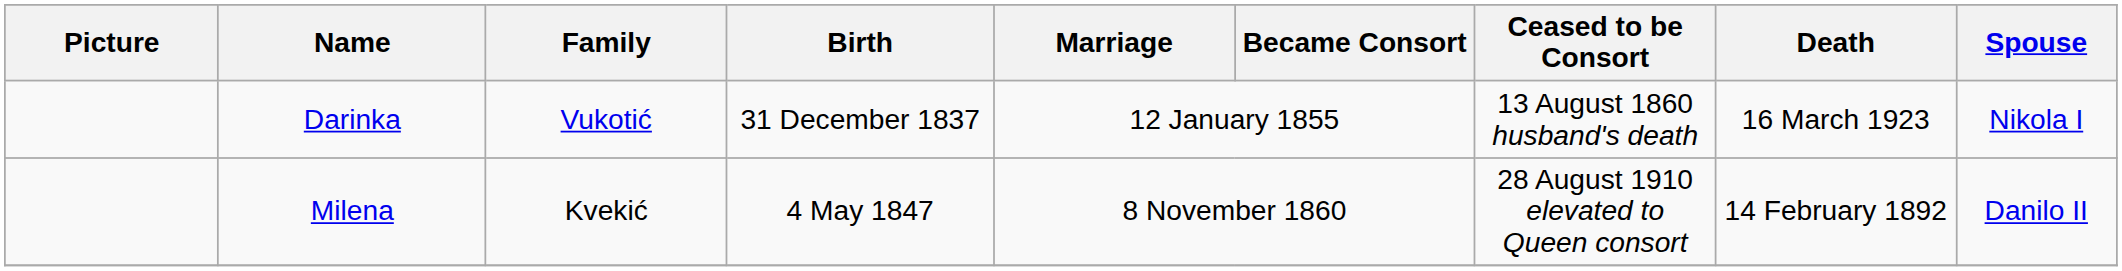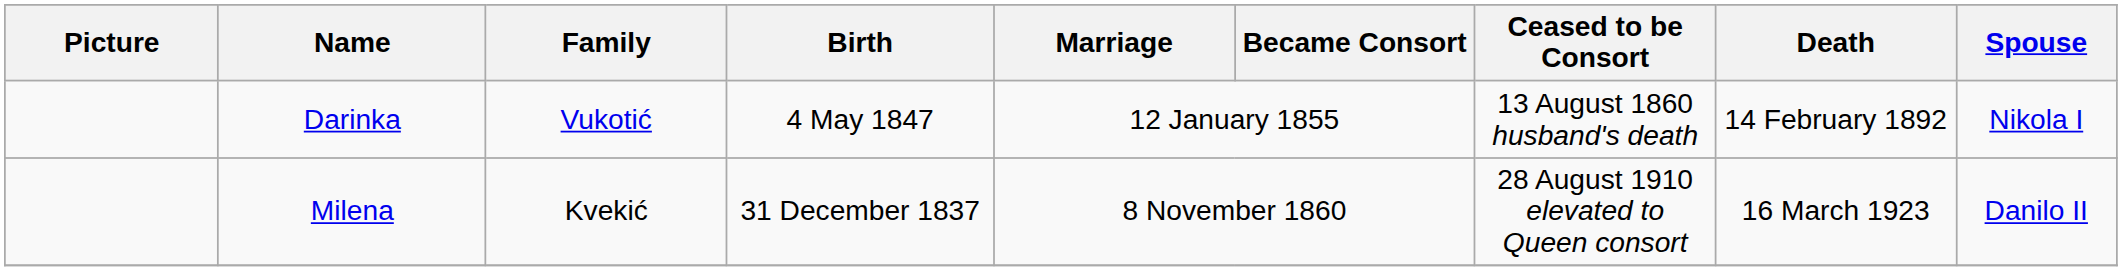(860, 119) 31 December 1837 -> (860, 119) 4 May 1847
(1836, 119) 16 March 1923 -> (1836, 119) 14 February 1892
(860, 211) 4 May 1847 -> (860, 211) 31 December 1837
(1836, 211) 14 February 1892 -> (1836, 211) 16 March 1923
